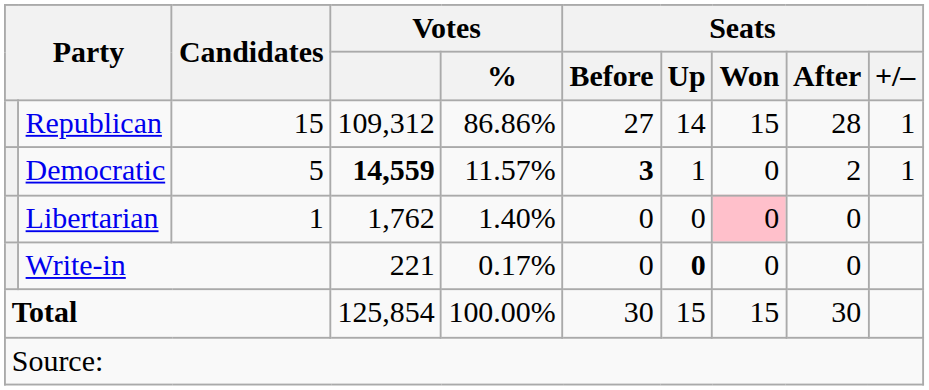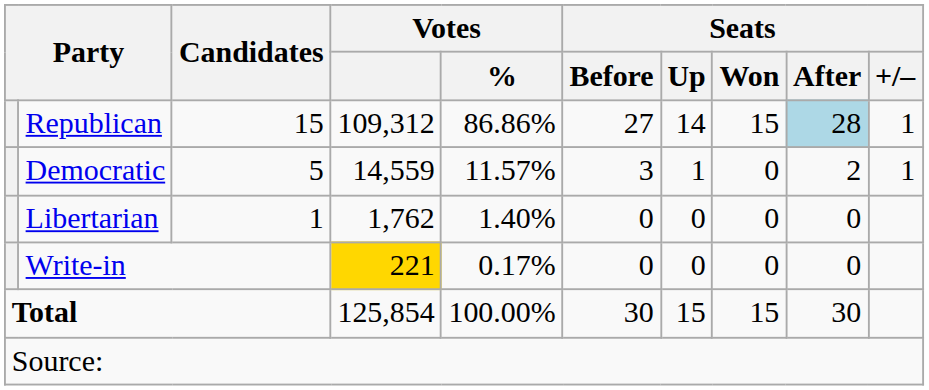(846, 123) no background -> (846, 123) lightblue background
(394, 170) bold -> (394, 170) normal
(646, 170) bold -> (646, 170) normal
(772, 218) pink background -> (772, 218) no background
(412, 265) no background -> (412, 265) gold background
(698, 265) bold -> (698, 265) normal
